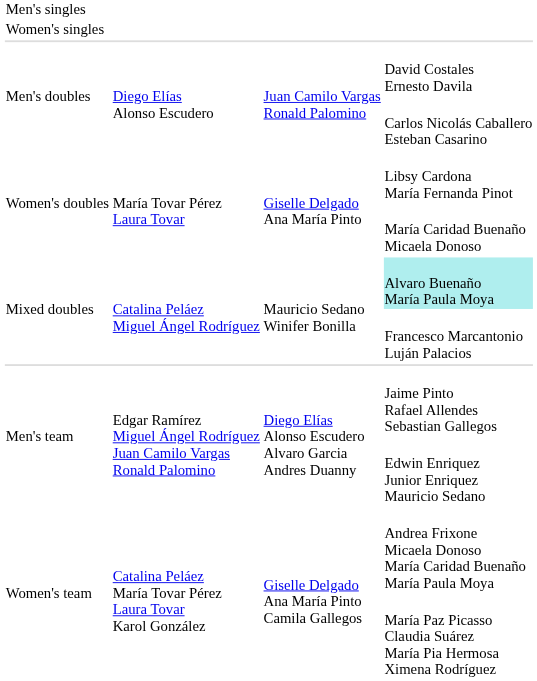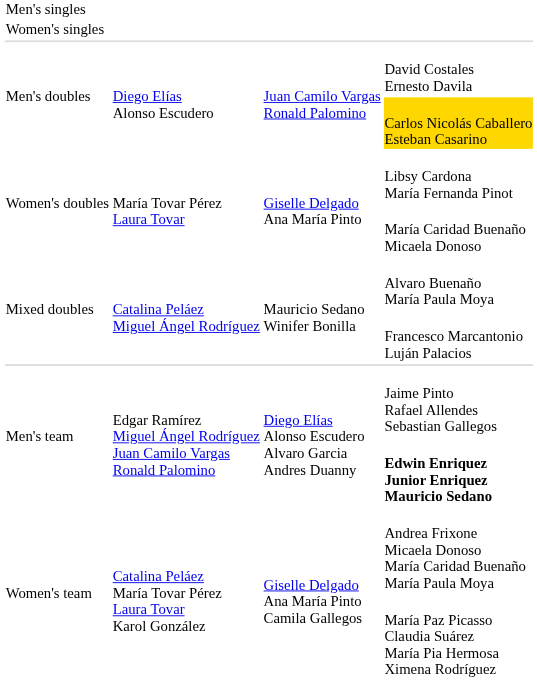(458, 131) no background -> (458, 131) gold background
(439, 291) paleturquoise background -> (439, 291) no background
(435, 480) normal -> (438, 480) bold
